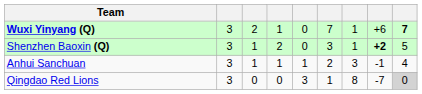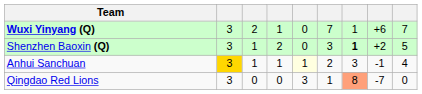(405, 30) bold -> (405, 30) normal
(355, 47) normal -> (355, 47) bold
(380, 47) bold -> (380, 47) normal
(229, 64) no background -> (229, 64) gold background
(305, 64) no background -> (305, 64) lightyellow background
(355, 81) no background -> (355, 81) lightsalmon background
(405, 81) lightgrey background -> (405, 81) no background
